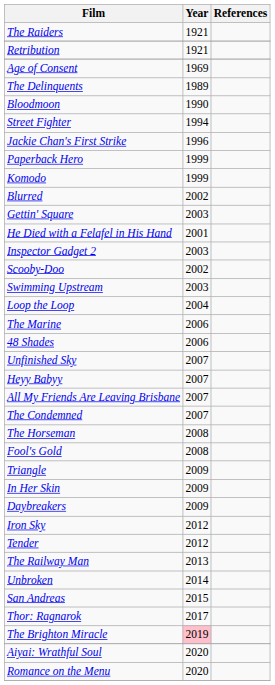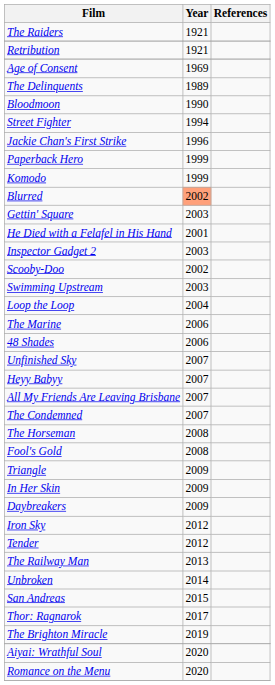(197, 196) no background -> (197, 196) lightsalmon background
(197, 634) pink background -> (197, 634) no background
